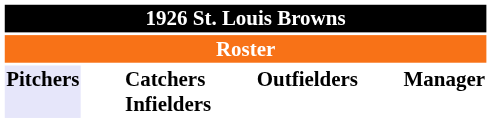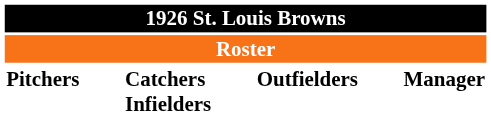(43, 79) lavender background -> (43, 79) no background
